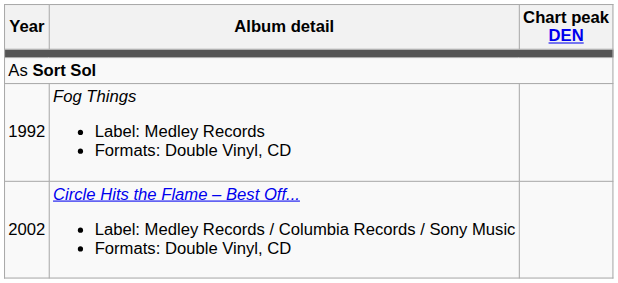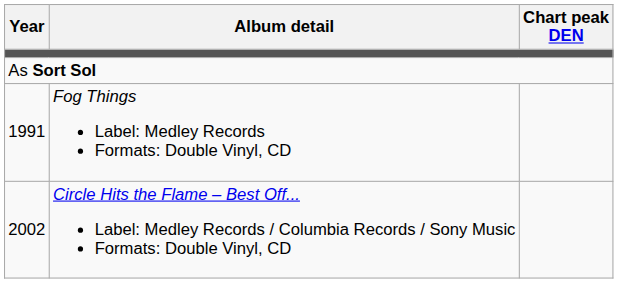(27, 132) 1992 -> (27, 132) 1991
